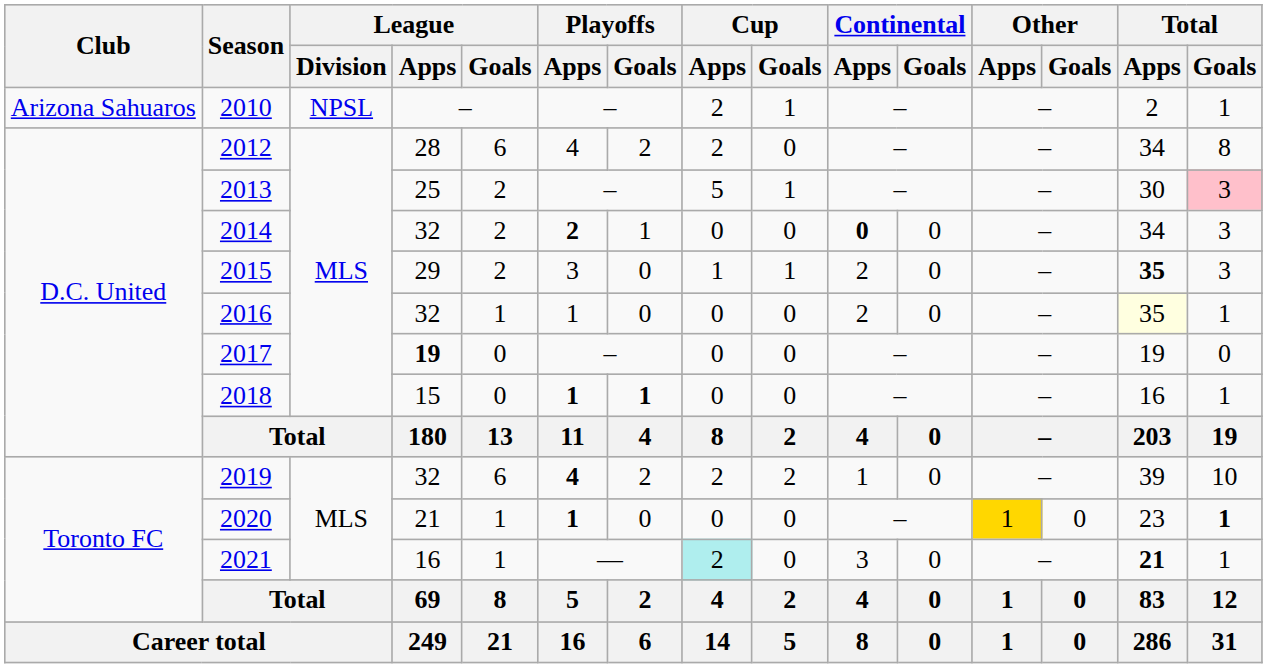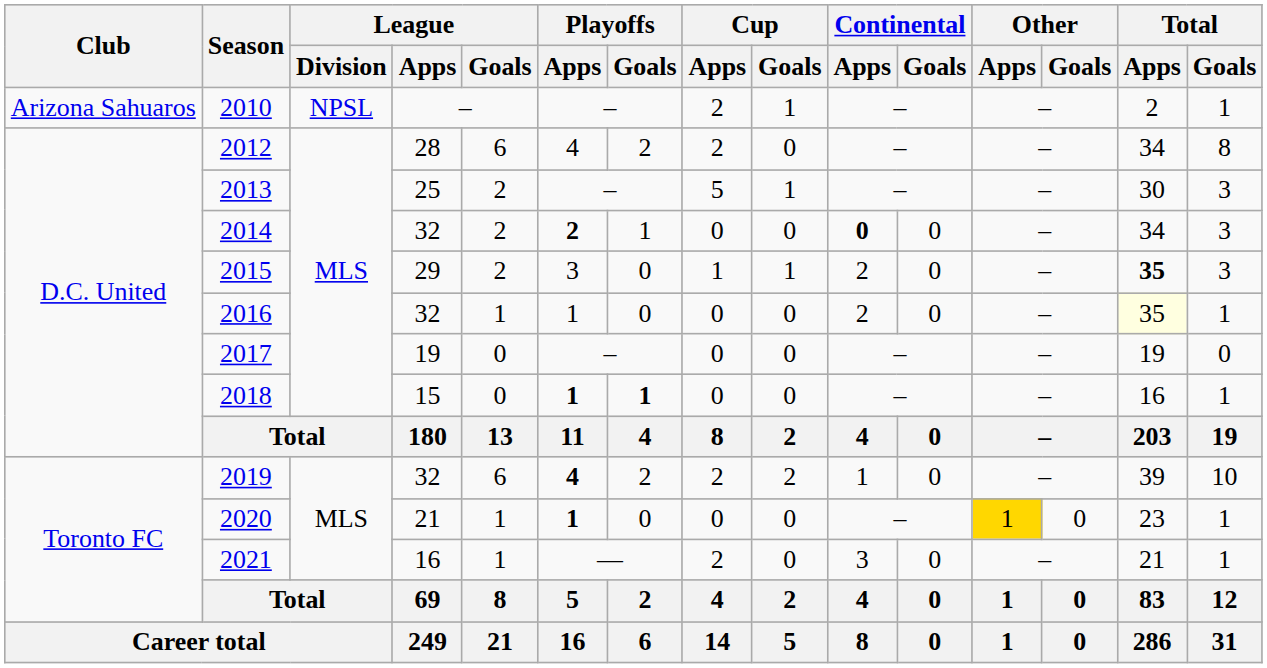(1225, 189) pink background -> (1225, 189) no background
(428, 353) bold -> (428, 353) normal
(1225, 518) bold -> (1225, 518) normal
(717, 559) paleturquoise background -> (717, 559) no background
(1152, 559) bold -> (1152, 559) normal
